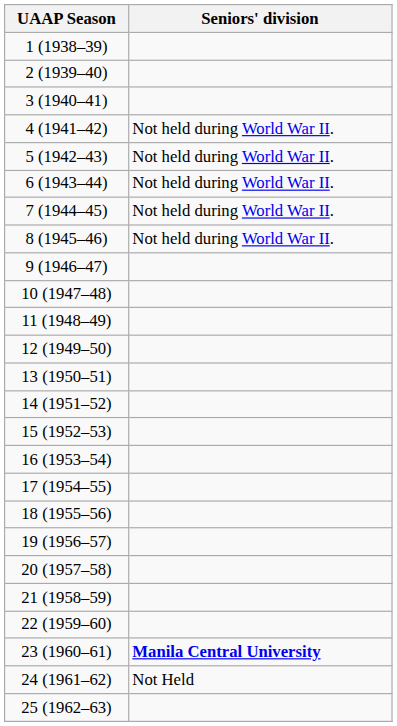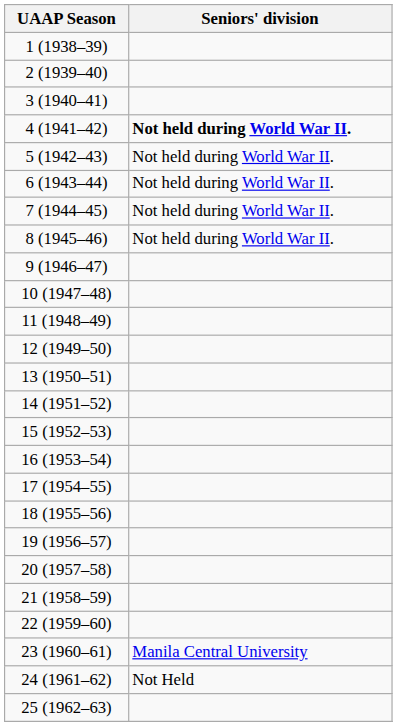(233, 128) normal -> (242, 128) bold
(226, 652) bold -> (220, 652) normal
